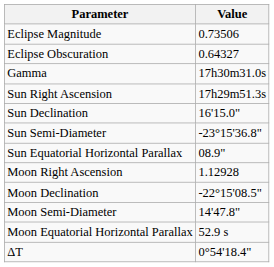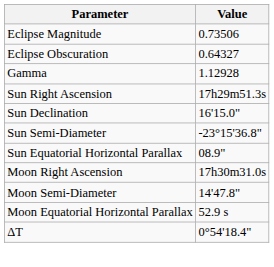(232, 73) 17h30m31.0s -> (219, 73) 1.12928
(219, 172) 1.12928 -> (232, 172) 17h30m31.0s
- row: (53, 192)
